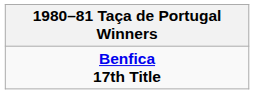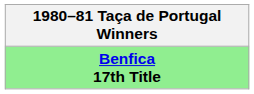(127, 67) no background -> (127, 67) lightgreen background
